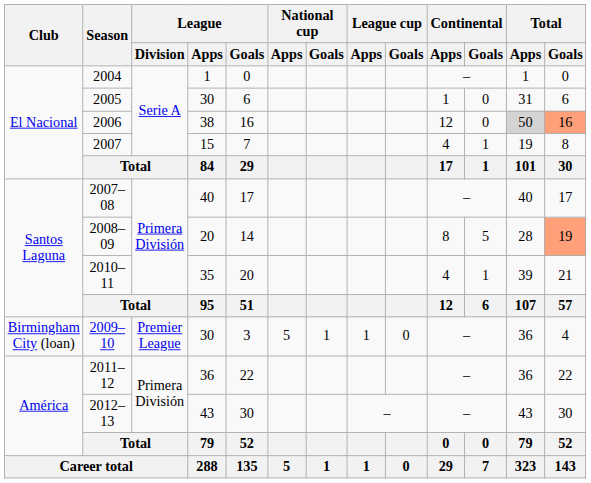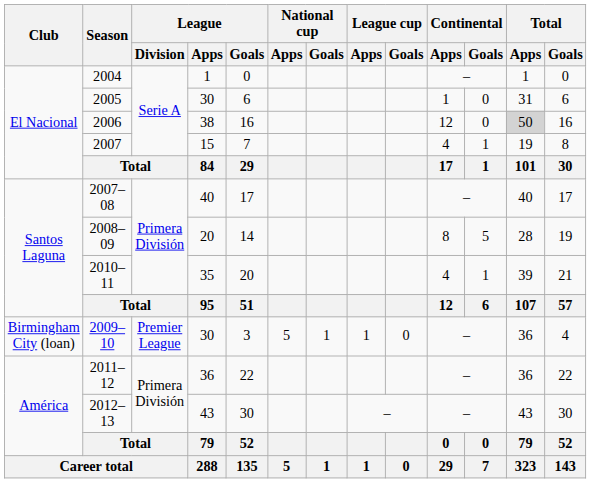(565, 122) lightsalmon background -> (565, 122) no background
(565, 236) lightsalmon background -> (565, 236) no background
